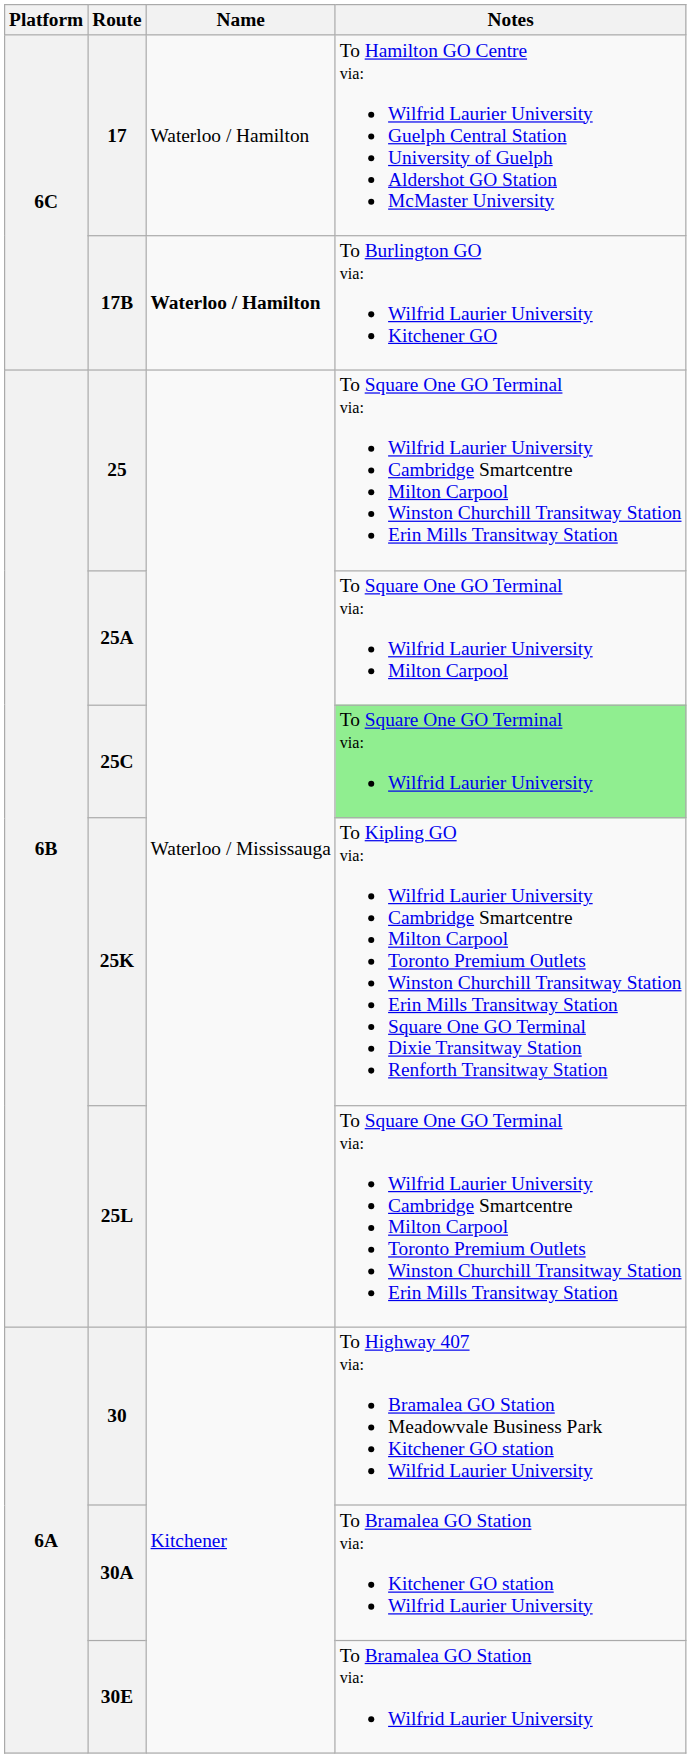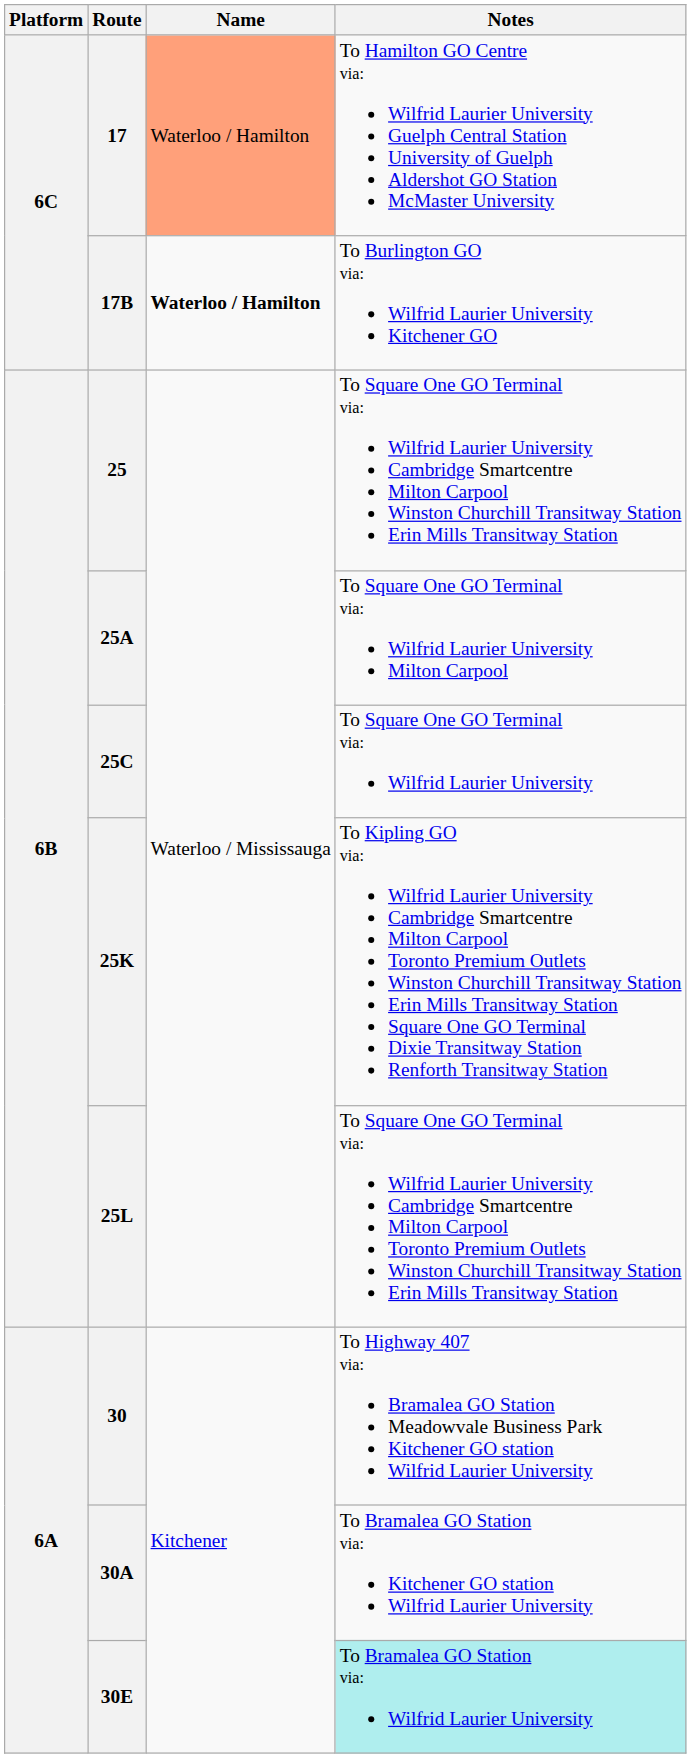(230, 135) no background -> (230, 135) lightsalmon background
(511, 752) lightgreen background -> (511, 752) no background
(511, 1687) no background -> (511, 1687) paleturquoise background
